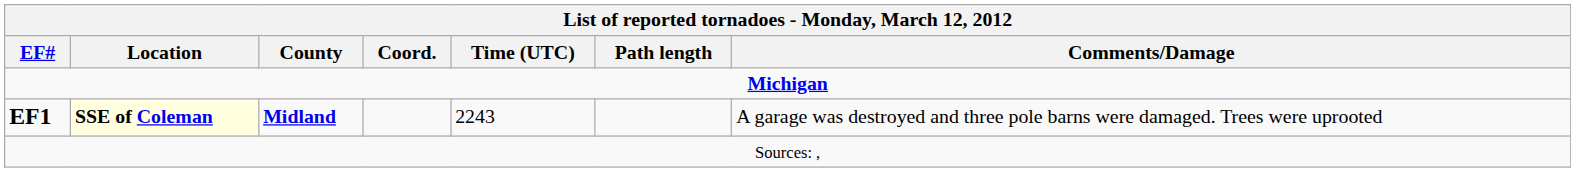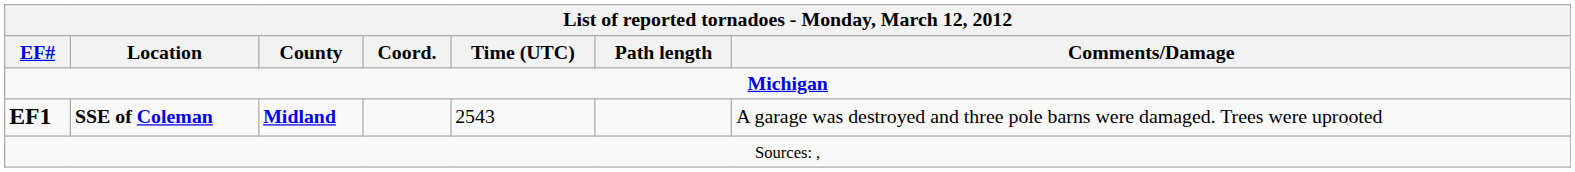(144, 117) lightyellow background -> (144, 117) no background
(475, 117) 2243 -> (475, 117) 2543
